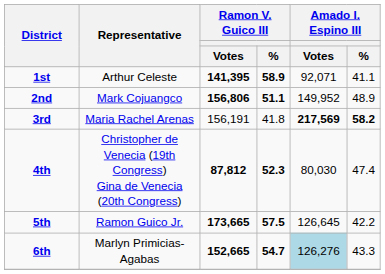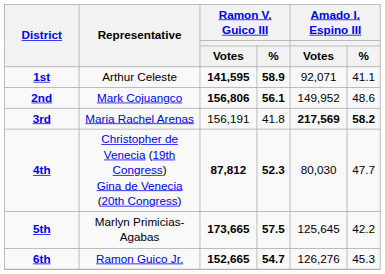(228, 77) 141,395 -> (228, 77) 141,595
(273, 98) 51.1 -> (273, 98) 56.1
(364, 98) 48.9 -> (364, 98) 48.6
(364, 170) 47.4 -> (364, 170) 47.7
(140, 222) Ramon Guico Jr. -> (140, 230) Marlyn Primicias-Agabas
(319, 222) 126,645 -> (319, 230) 125,645
(140, 251) Marlyn Primicias-Agabas -> (140, 258) Ramon Guico Jr.
(319, 251) lightblue background -> (319, 258) no background
(364, 251) 43.3 -> (364, 258) 45.3
